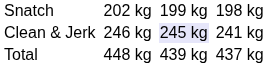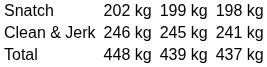(184, 32) lavender background -> (184, 32) no background
